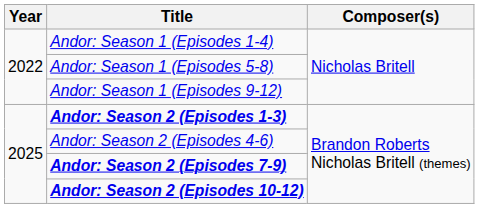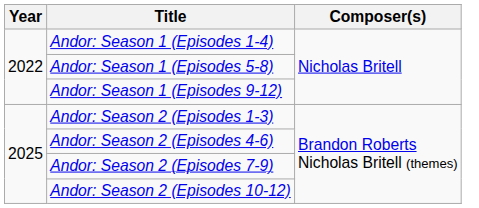(168, 116) bold -> (162, 116) normal
(168, 166) bold -> (162, 166) normal
(177, 191) bold -> (171, 191) normal
